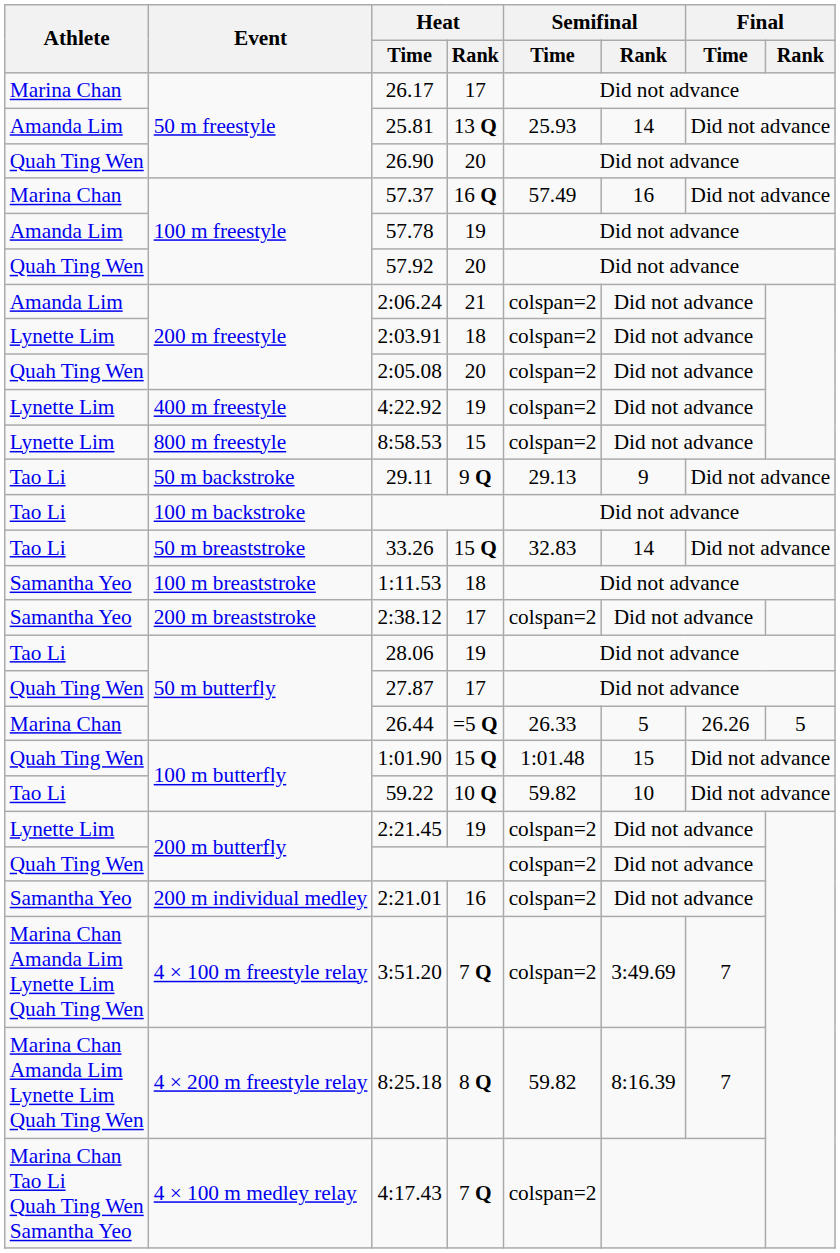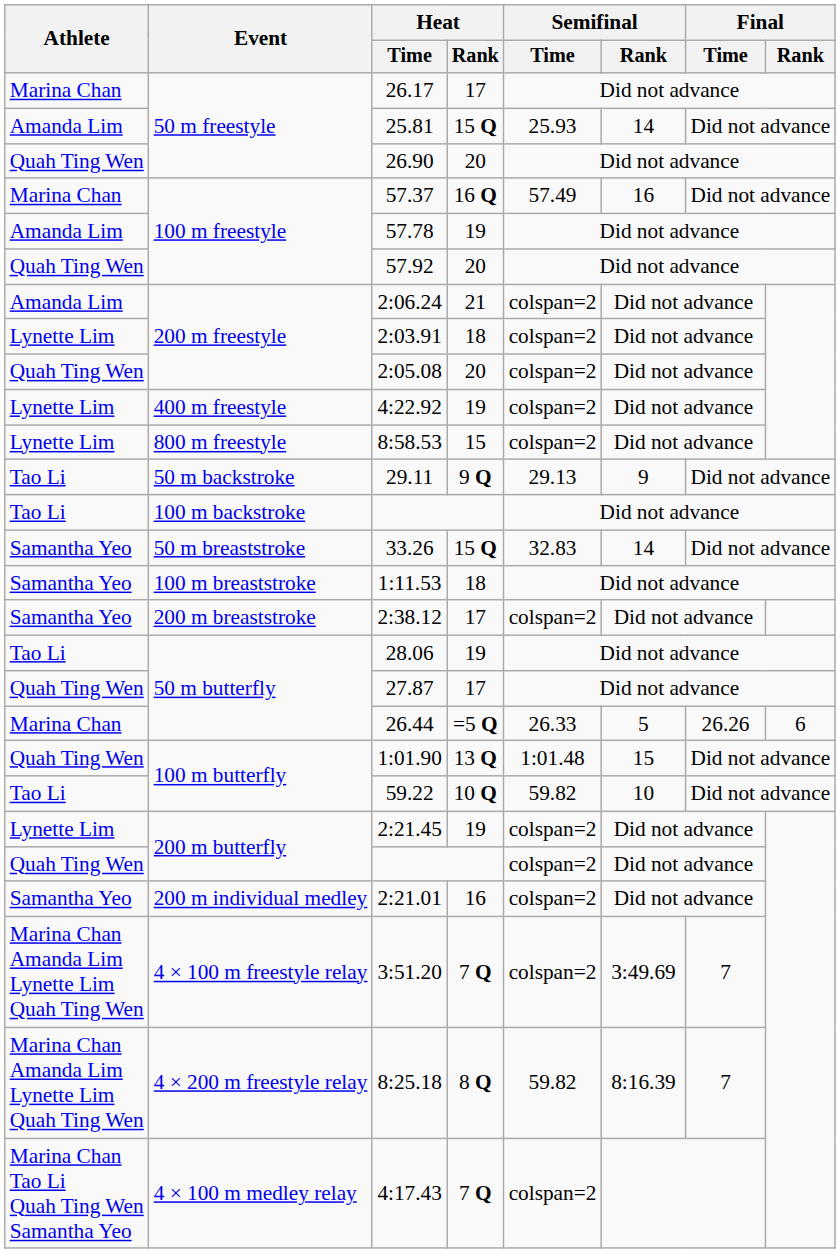(475, 126) 13 Q -> (475, 126) 15 Q
(38, 547) Tao Li -> (71, 547) Samantha Yeo
(800, 723) 5 -> (800, 723) 6
(475, 758) 15 Q -> (475, 758) 13 Q
